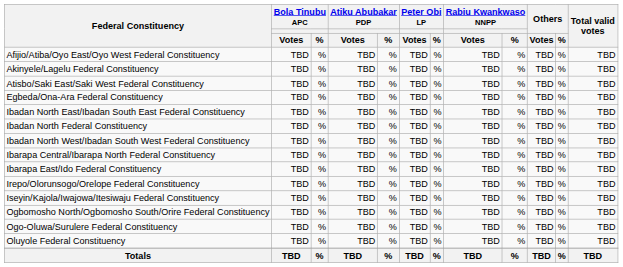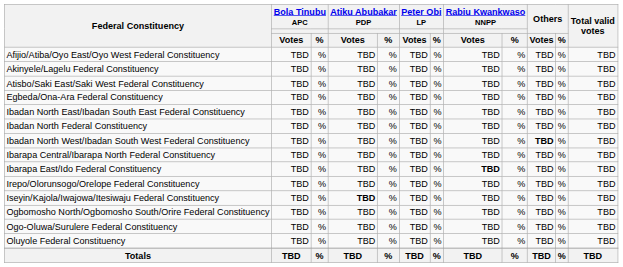(545, 141) normal -> (544, 141) bold
(491, 170) normal -> (491, 170) bold
(366, 198) normal -> (366, 198) bold
